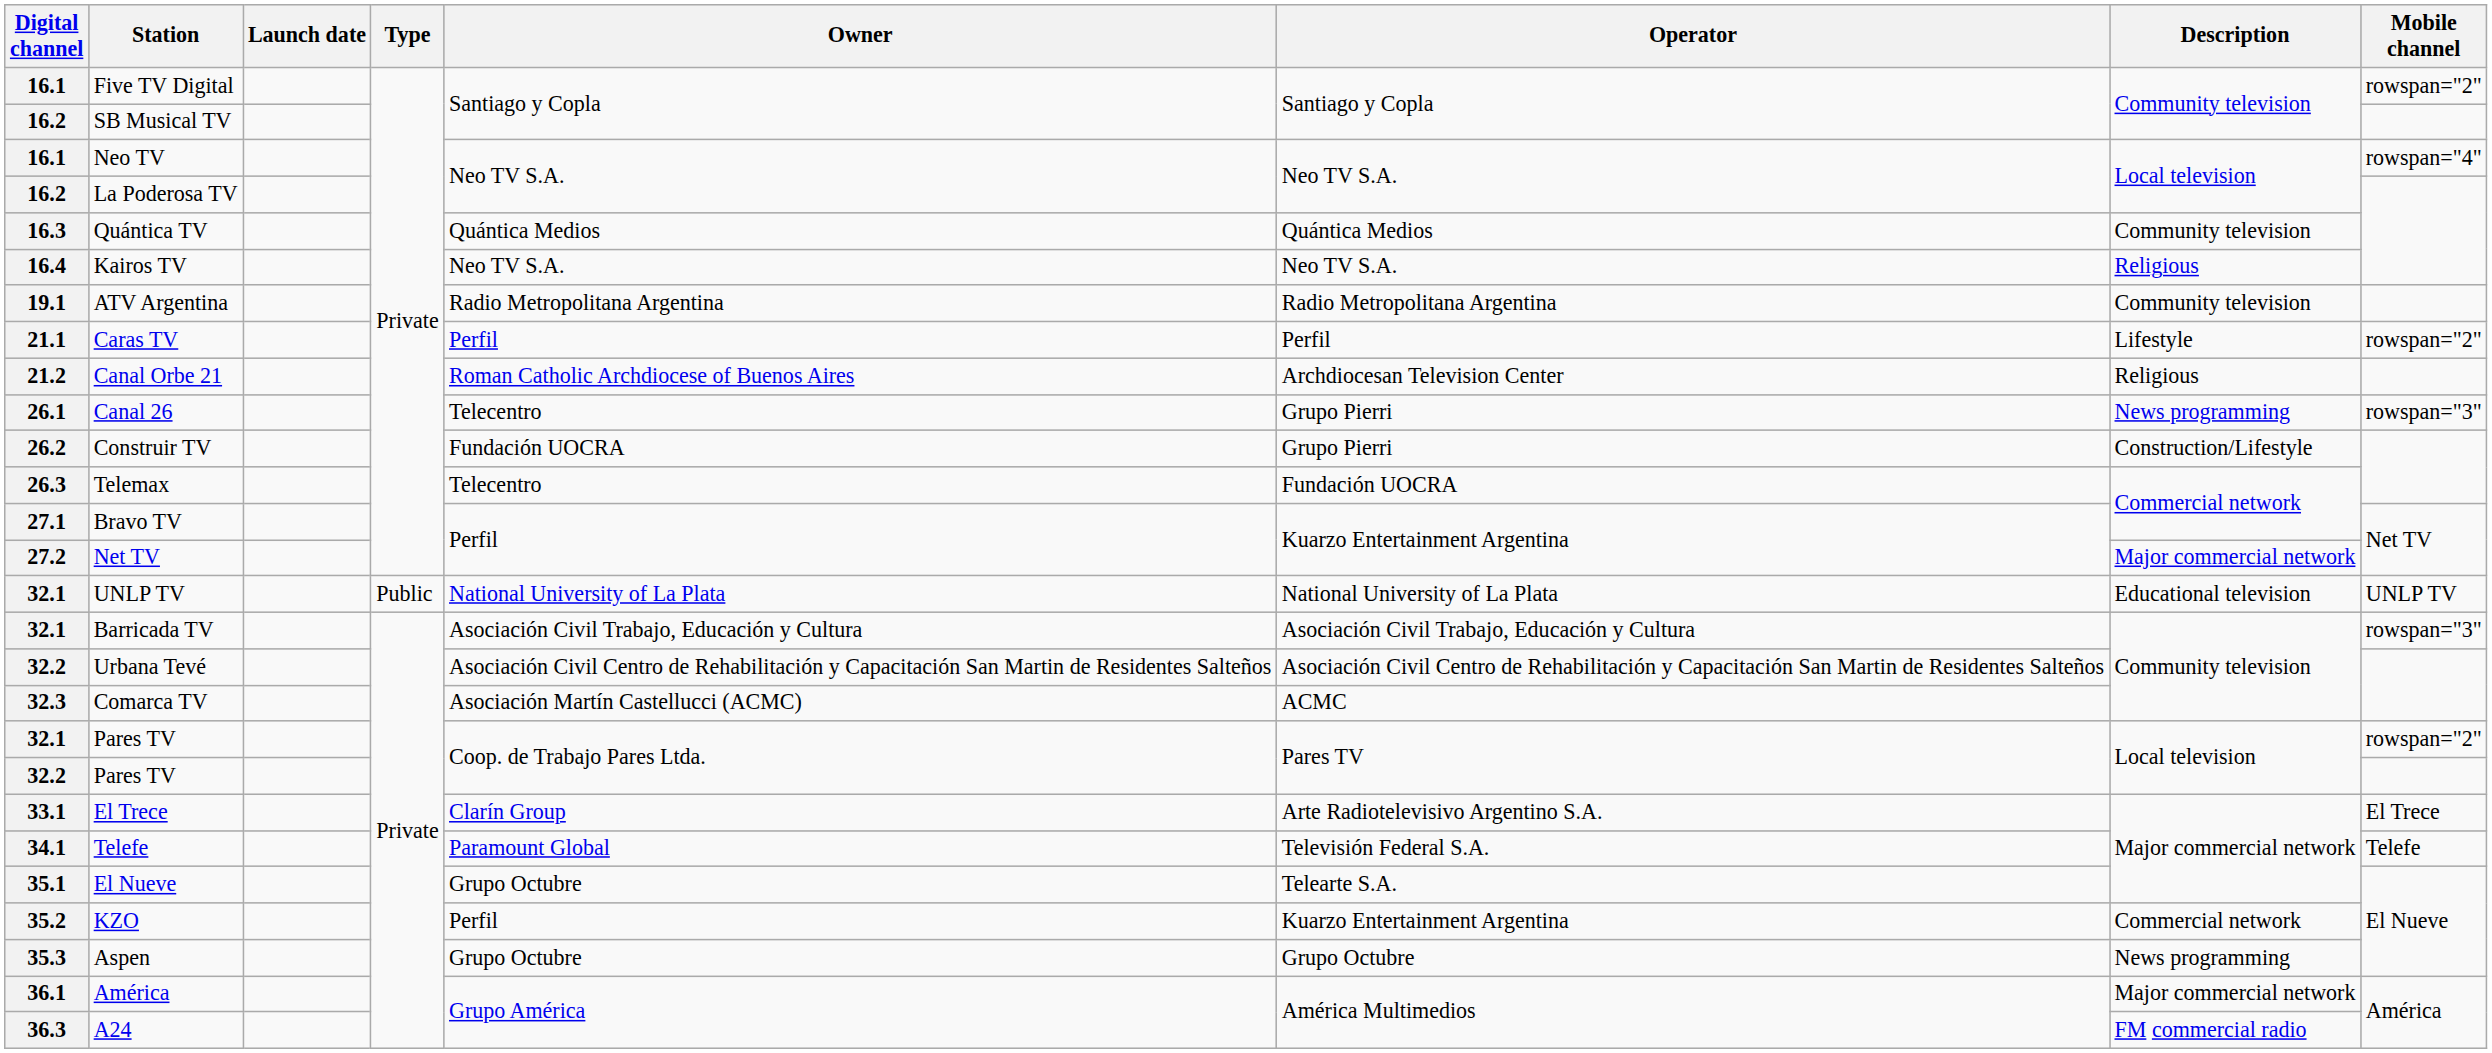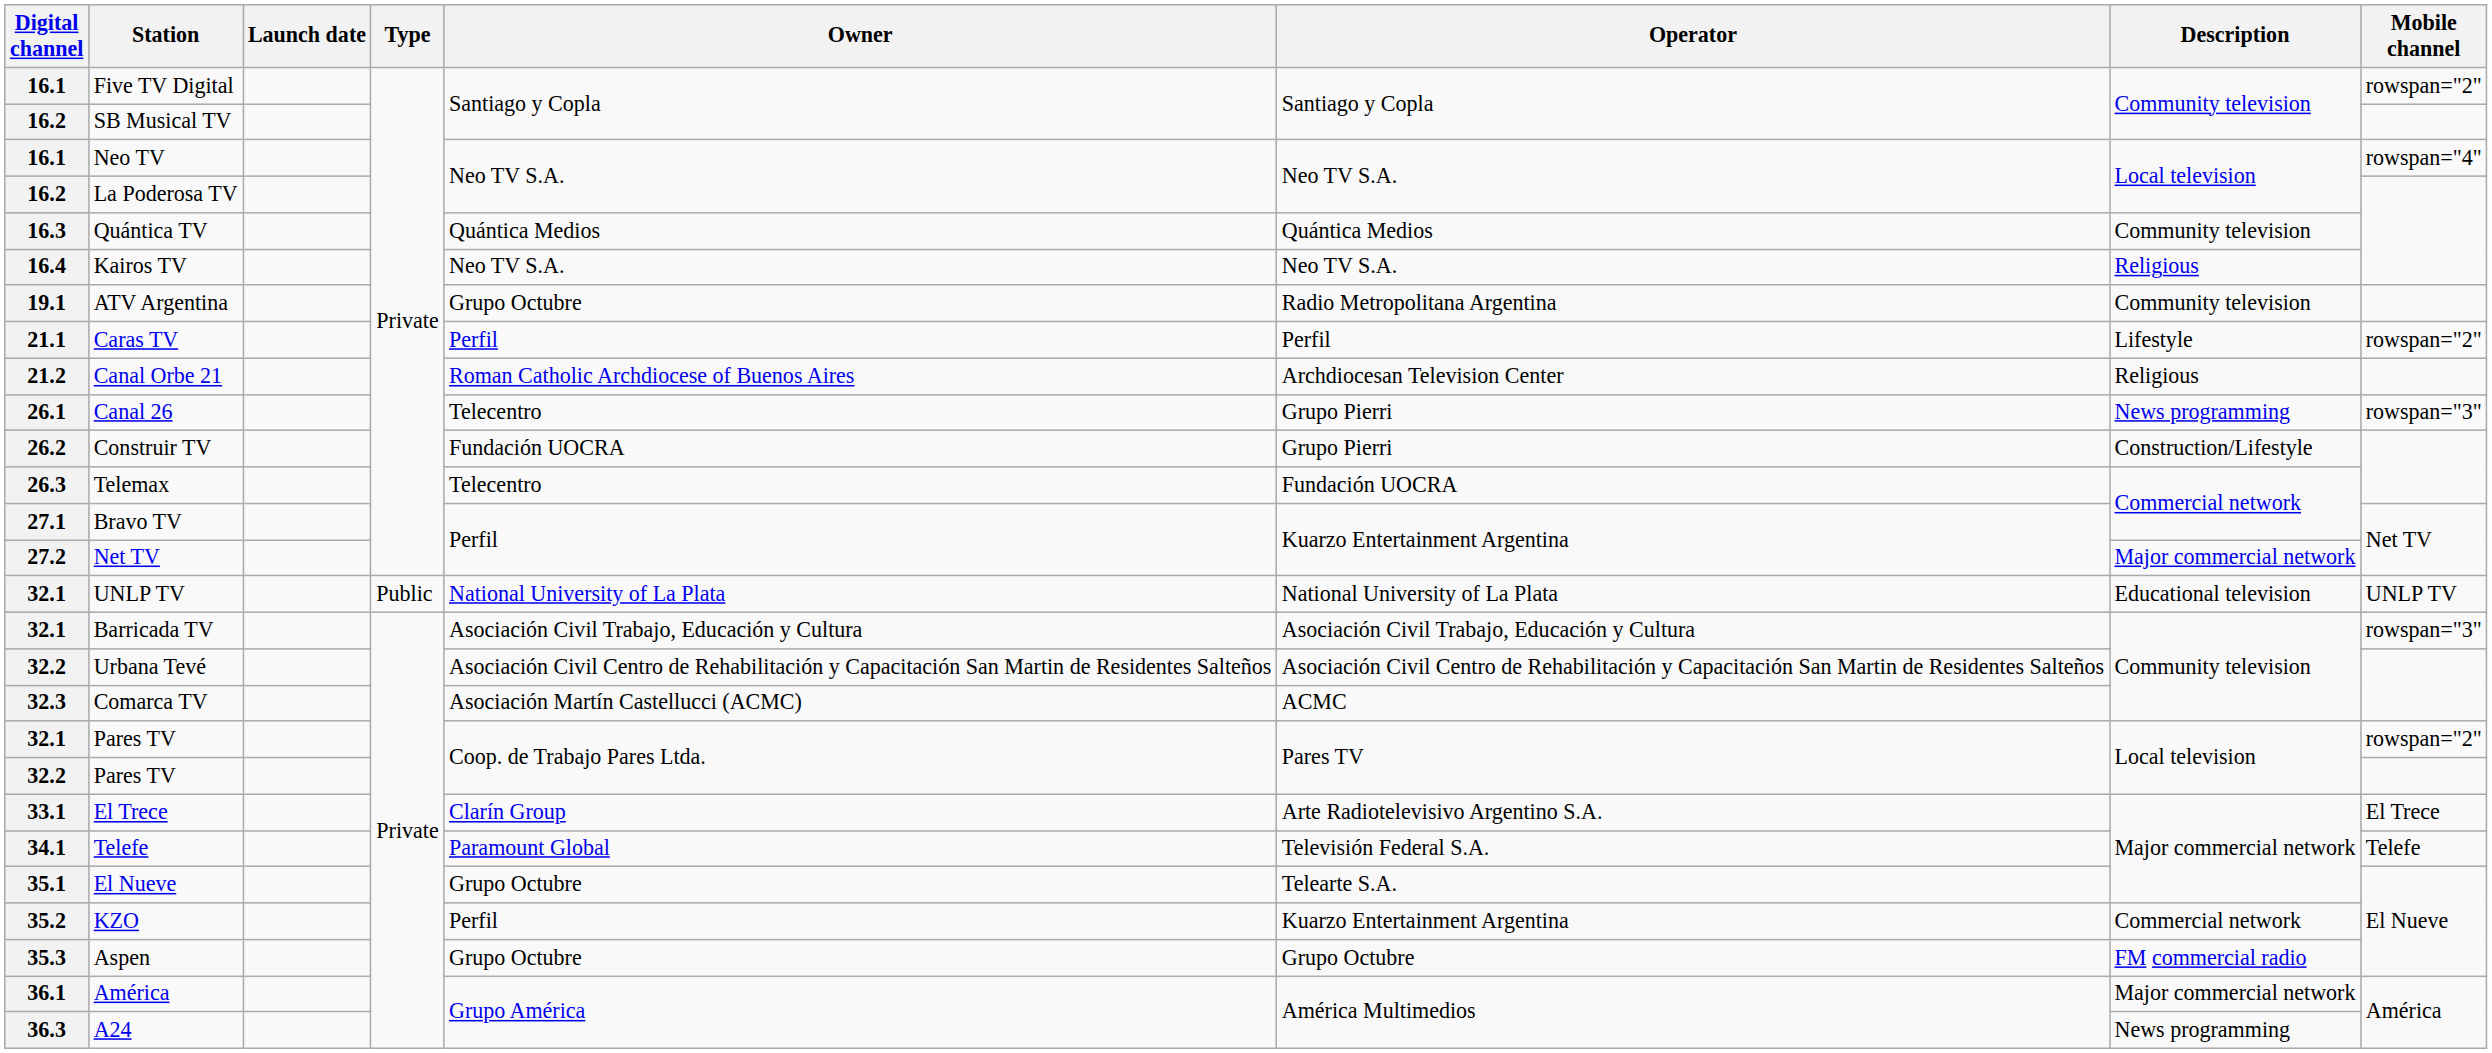(586, 303) Radio Metropolitana Argentina -> (515, 303) Grupo Octubre
(2202, 957) News programming -> (2211, 957) FM commercial radio
(2211, 1030) FM commercial radio -> (2202, 1030) News programming
